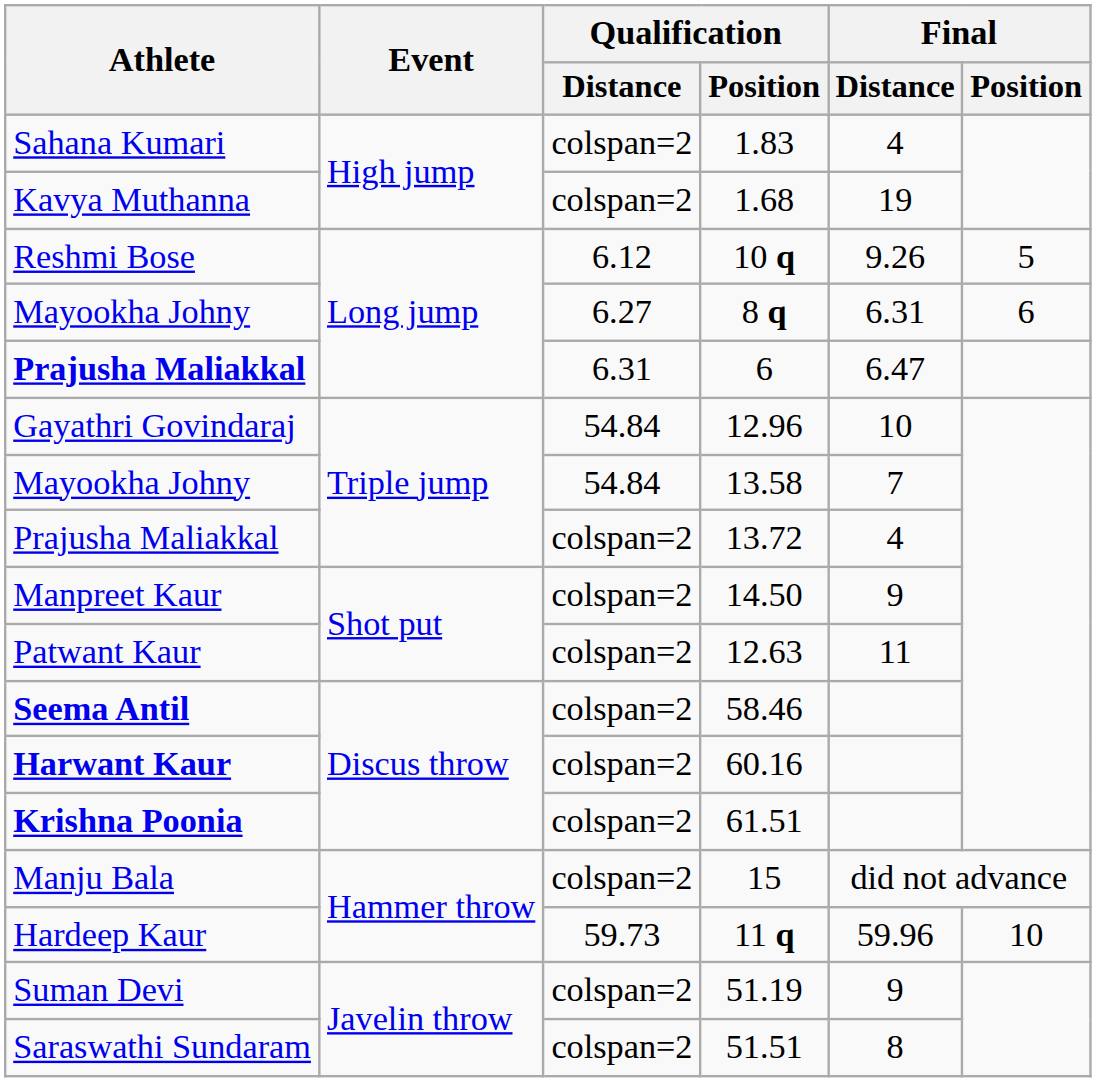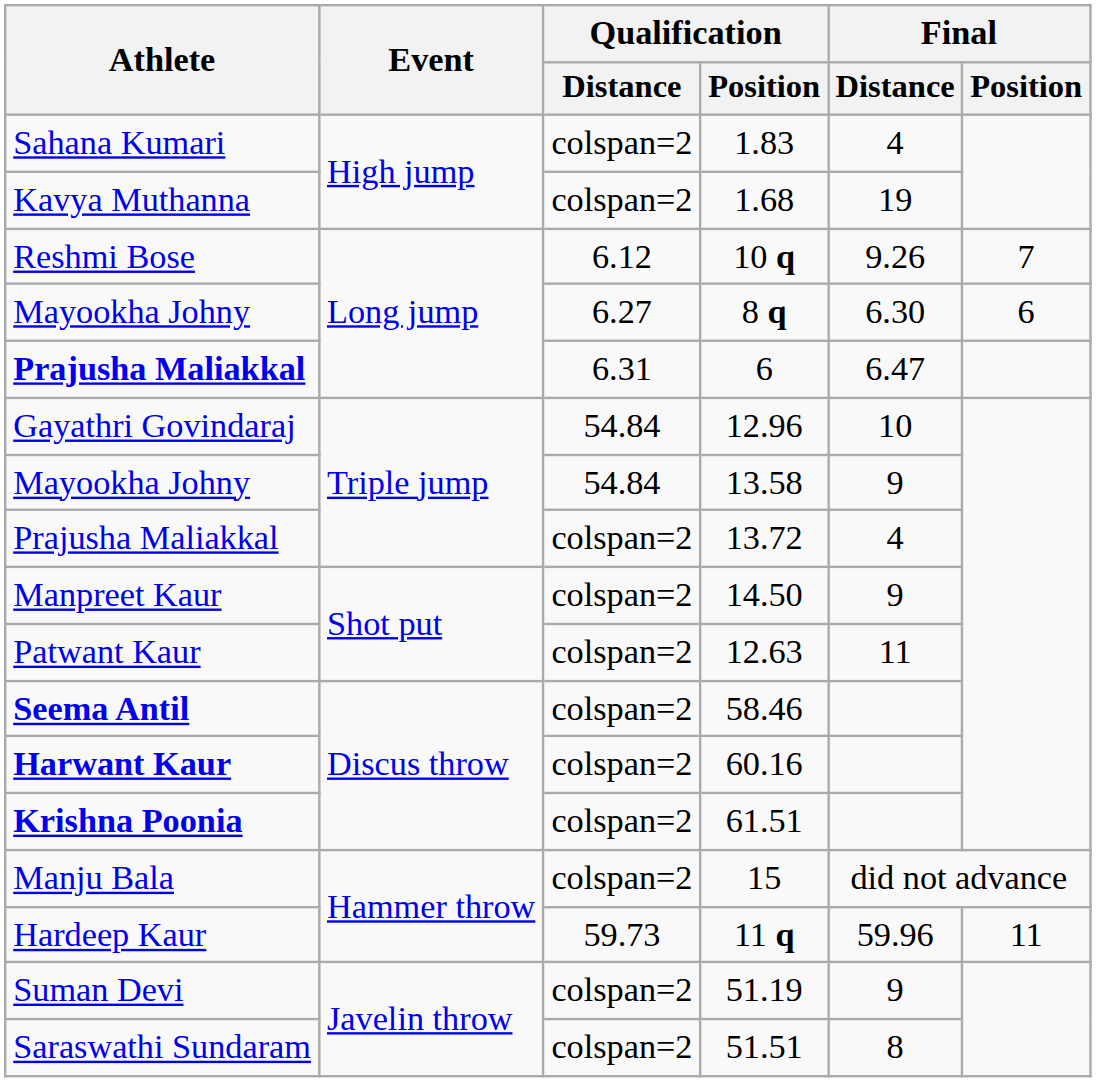(1026, 256) 5 -> (1026, 256) 7
(895, 312) 6.31 -> (895, 312) 6.30
(895, 482) 7 -> (895, 482) 9
(1026, 934) 10 -> (1026, 934) 11
